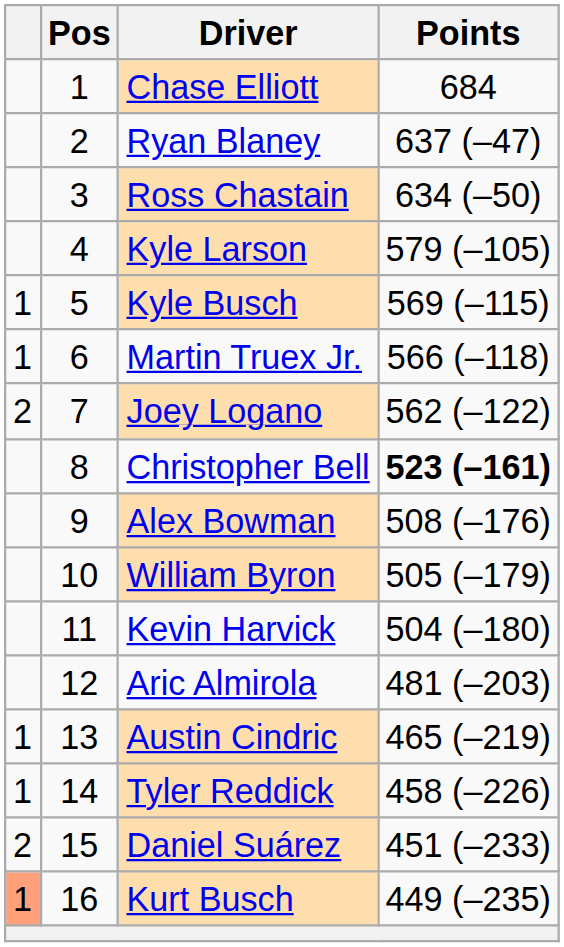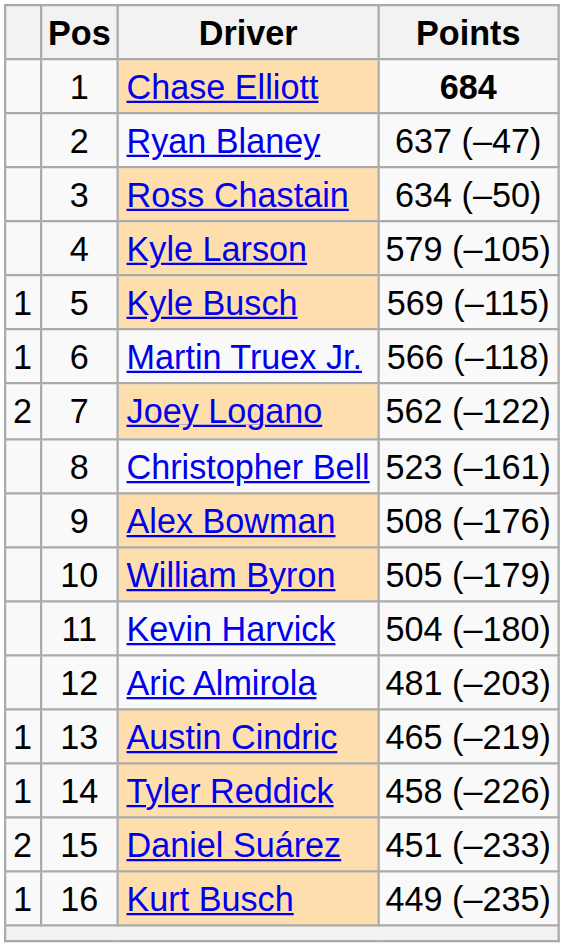(468, 87) normal -> (468, 87) bold
(468, 466) bold -> (468, 466) normal
(23, 899) lightsalmon background -> (23, 899) no background
